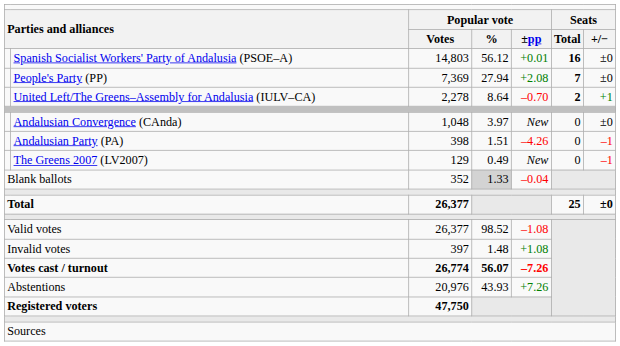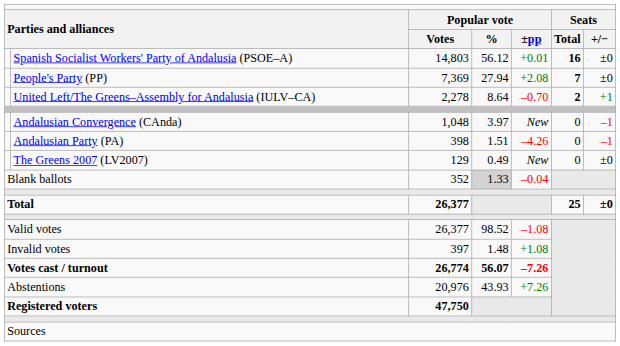(606, 121) ±0 -> (607, 121) –1
(607, 160) –1 -> (606, 160) ±0
